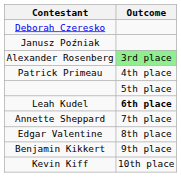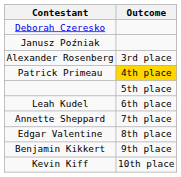(146, 58) lightgreen background -> (146, 58) no background
(146, 73) no background -> (146, 73) gold background
(146, 104) bold -> (146, 104) normal
